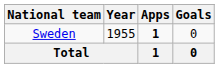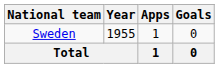(156, 34) bold -> (156, 34) normal
